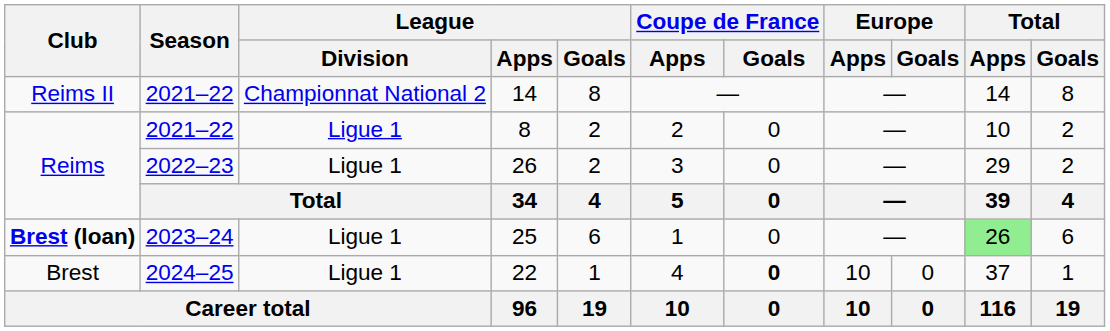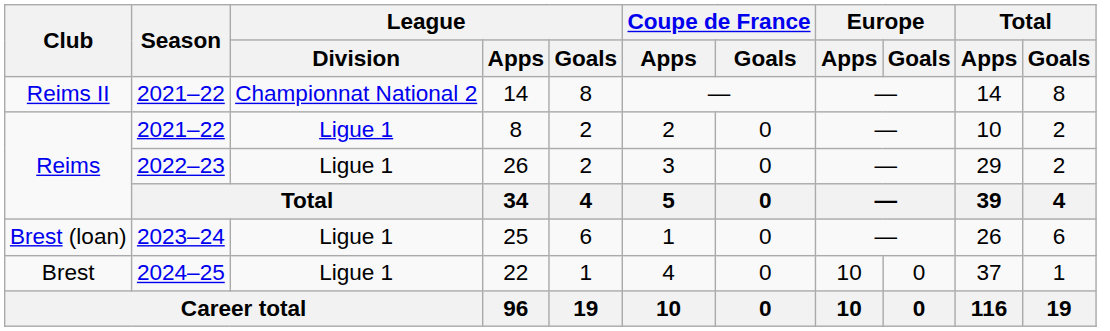(73, 237) bold -> (68, 237) normal
(998, 237) lightgreen background -> (989, 237) no background
(774, 272) bold -> (765, 272) normal
